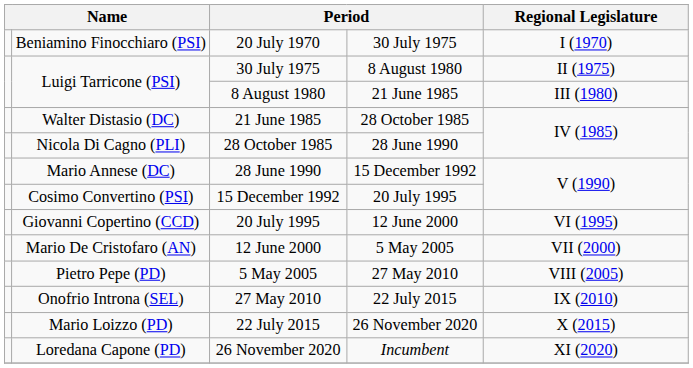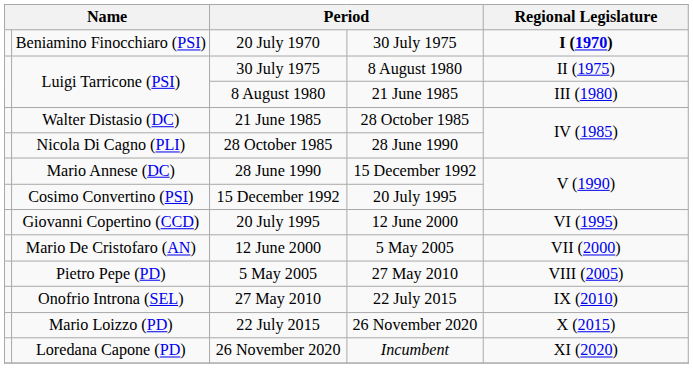(586, 42) normal -> (586, 42) bold
